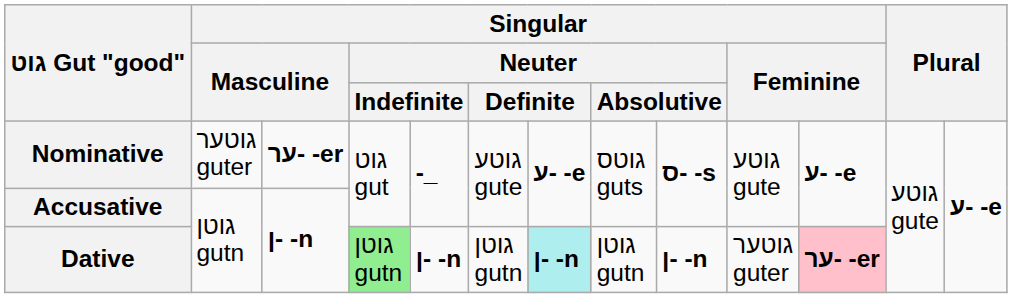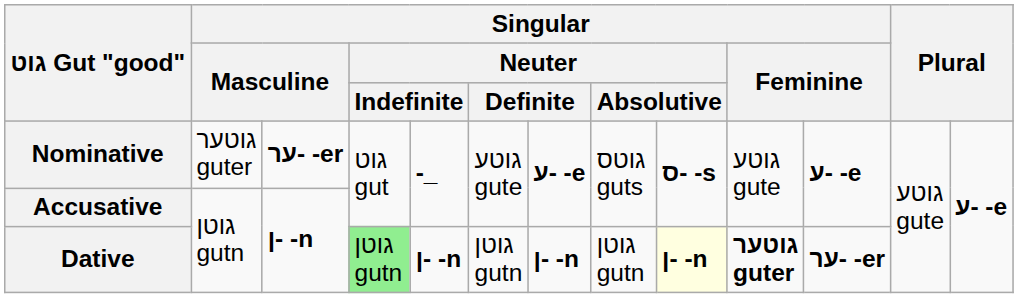(556, 259) paleturquoise background -> (556, 259) no background
(685, 259) no background -> (685, 259) lightyellow background
(763, 259) normal -> (766, 259) bold
(842, 259) pink background -> (847, 259) no background
